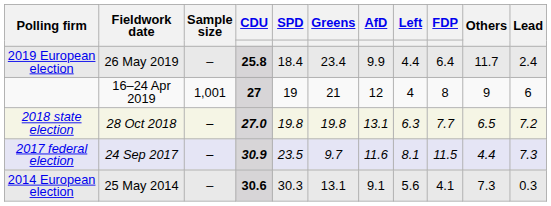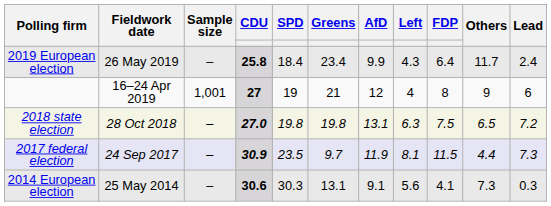(410, 62) 4.4 -> (410, 62) 4.3
(445, 124) 7.7 -> (445, 124) 7.5
(376, 155) 11.6 -> (376, 155) 11.9
